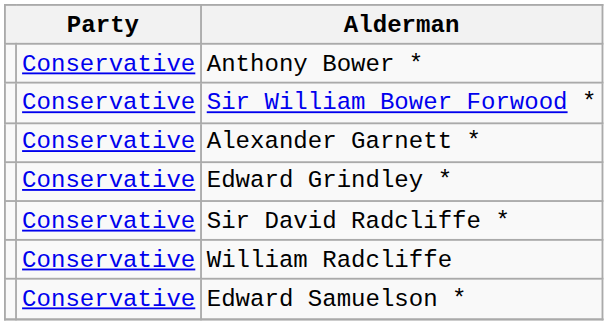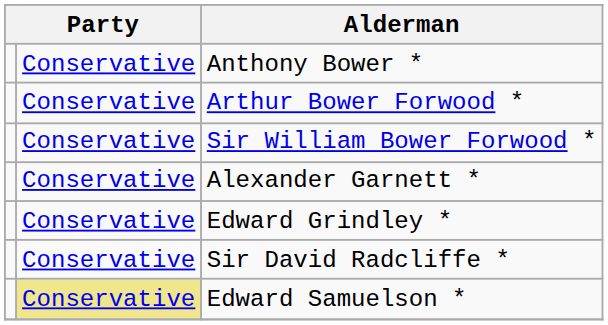+ row: (366, 103)
- row: (329, 260)
(109, 299) no background -> (109, 299) khaki background
